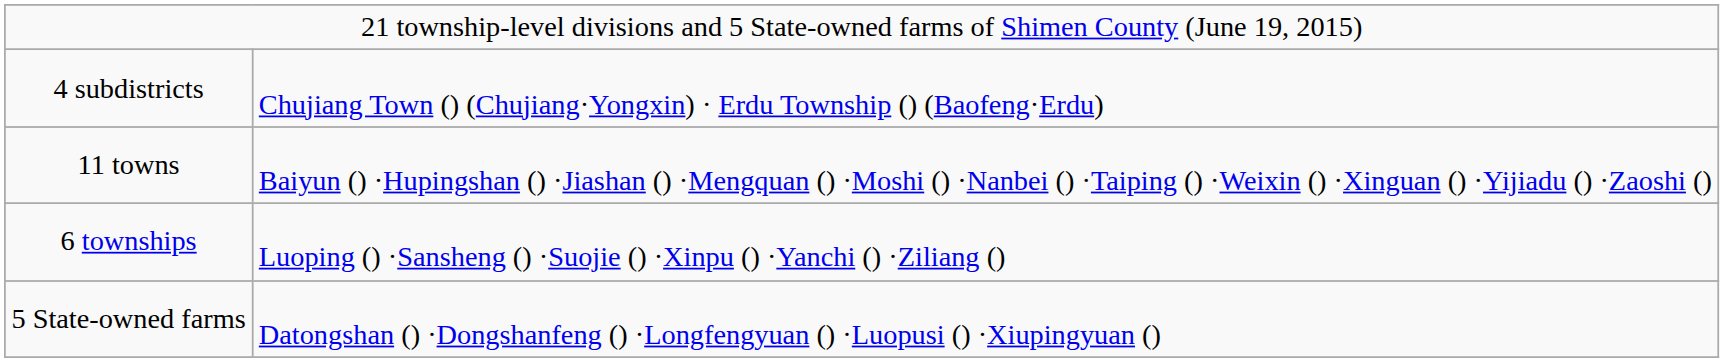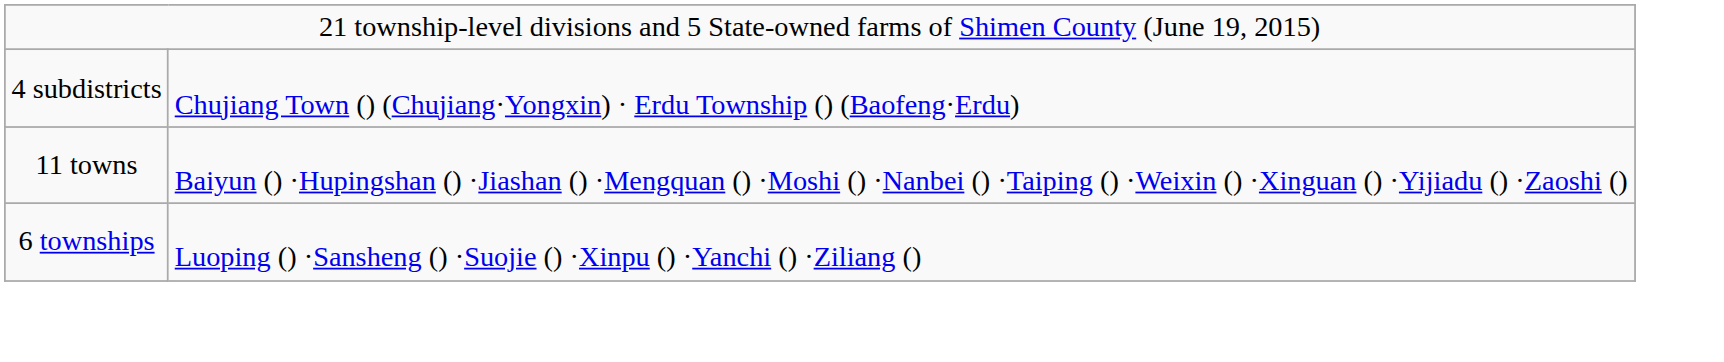- row: (129, 318)
